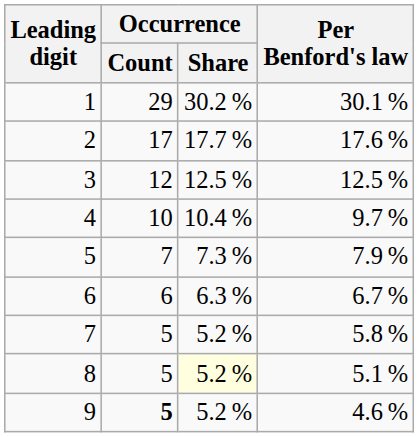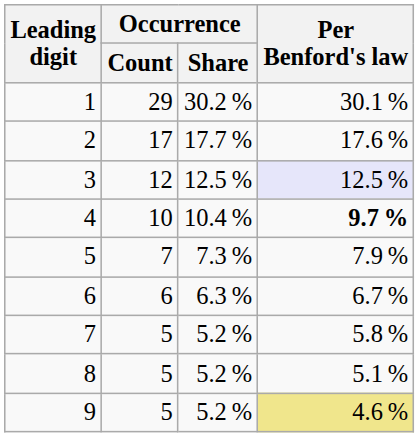(374, 179) no background -> (374, 179) lavender background
(380, 218) normal -> (378, 218) bold
(224, 373) lightyellow background -> (224, 373) no background
(167, 412) bold -> (167, 412) normal
(380, 412) no background -> (380, 412) khaki background
